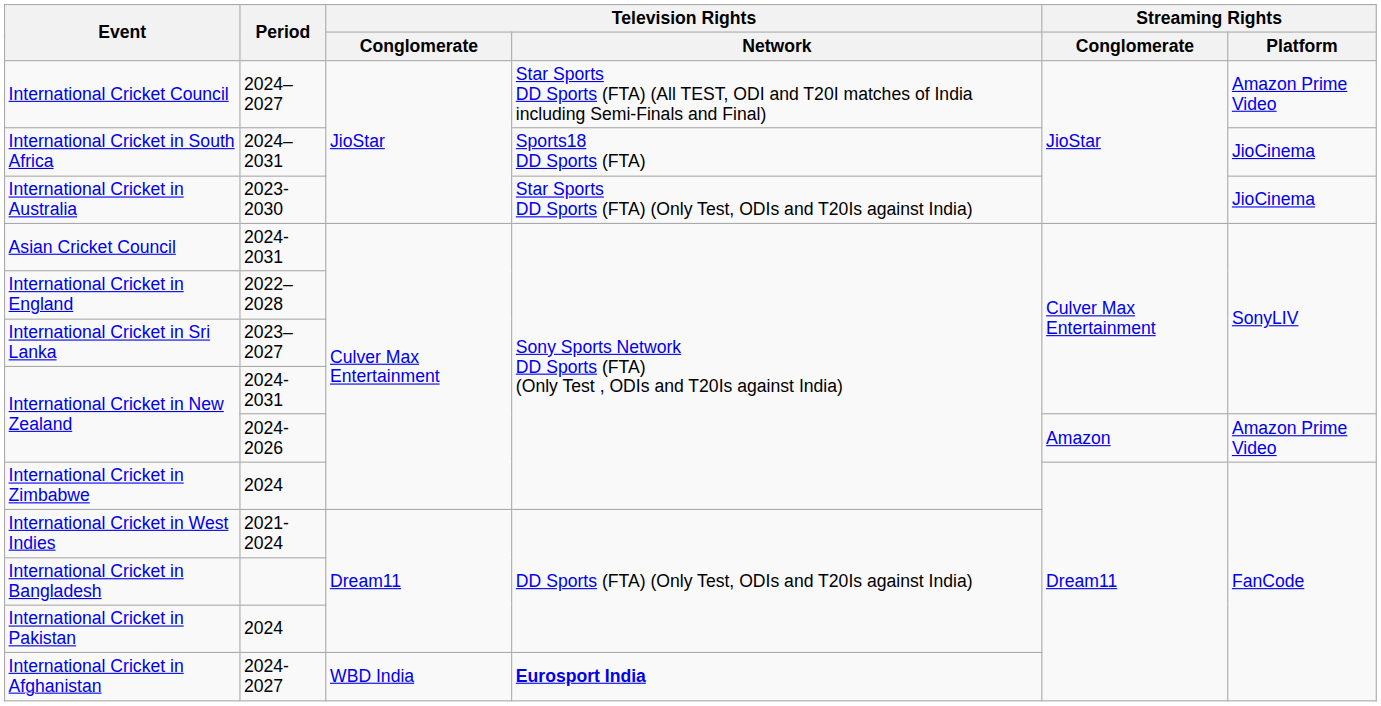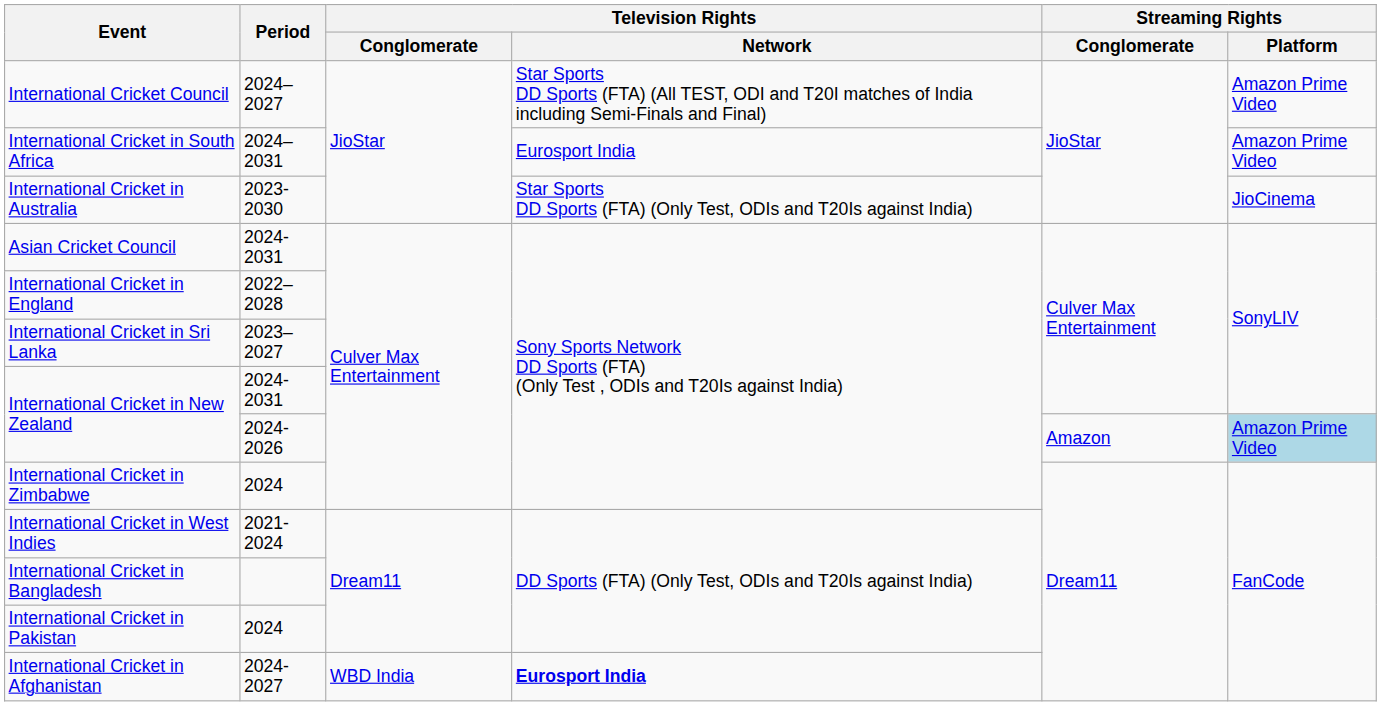(581, 151) Sports18 DD Sports (FTA) -> (576, 151) Eurosport India
(1273, 151) JioCinema -> (1290, 151) Amazon Prime Video
(1290, 437) no background -> (1290, 437) lightblue background
